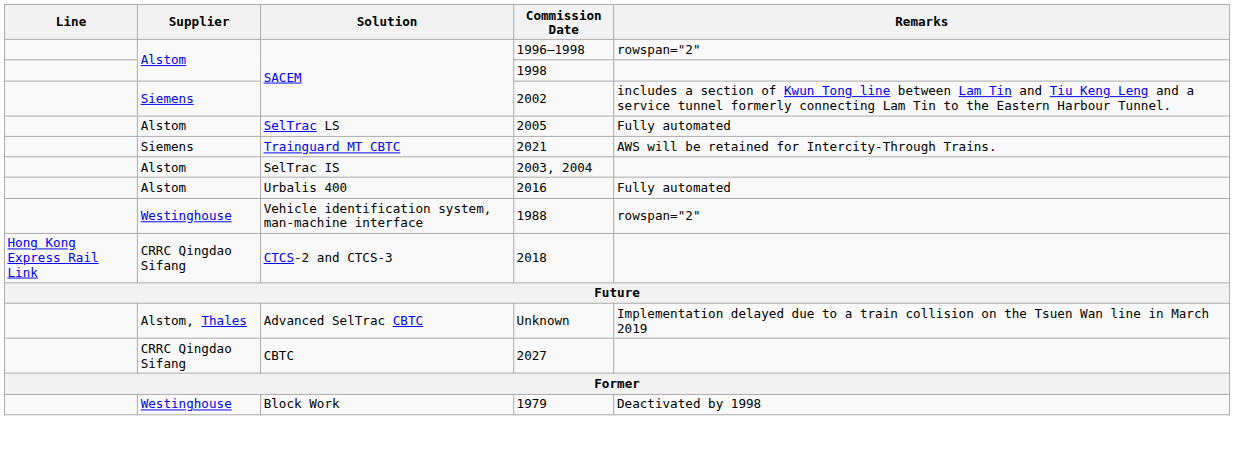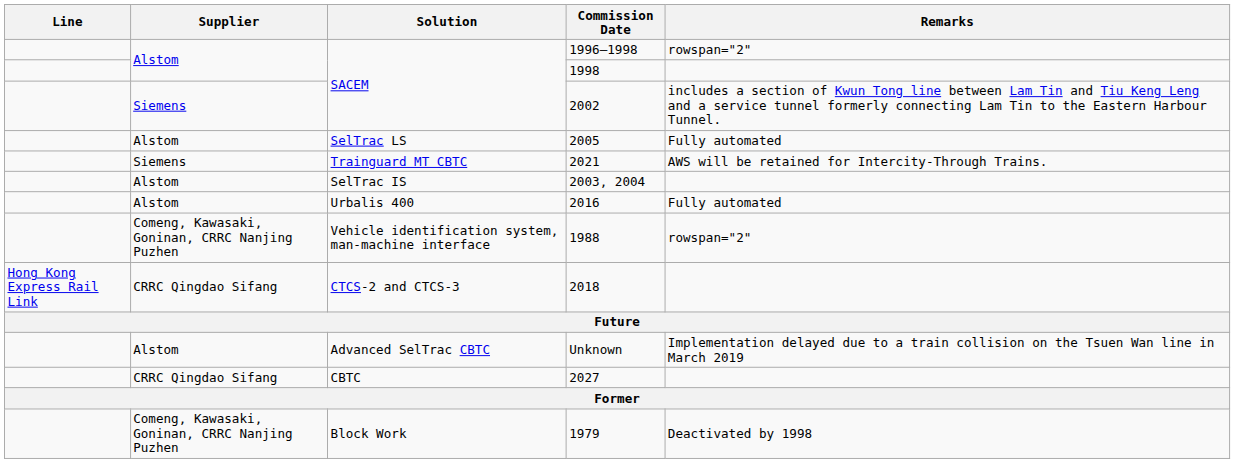(186, 216) Westinghouse -> (213, 237) Comeng, Kawasaki, Goninan, CRRC Nanjing Puzhen
(194, 321) Alstom, Thales -> (156, 350) Alstom
(186, 404) Westinghouse -> (213, 433) Comeng, Kawasaki, Goninan, CRRC Nanjing Puzhen
